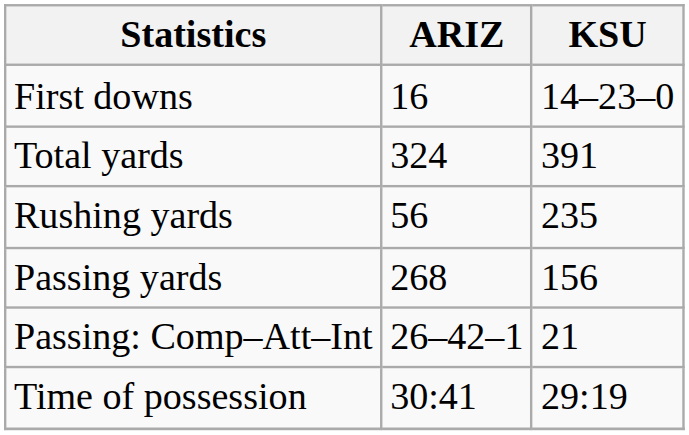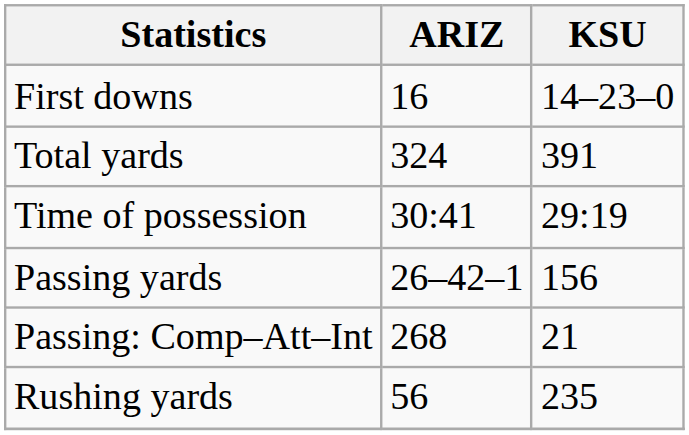rows swapped: (123, 215) <-> (160, 397)
(419, 276) 268 -> (457, 276) 26–42–1
(457, 336) 26–42–1 -> (419, 336) 268
